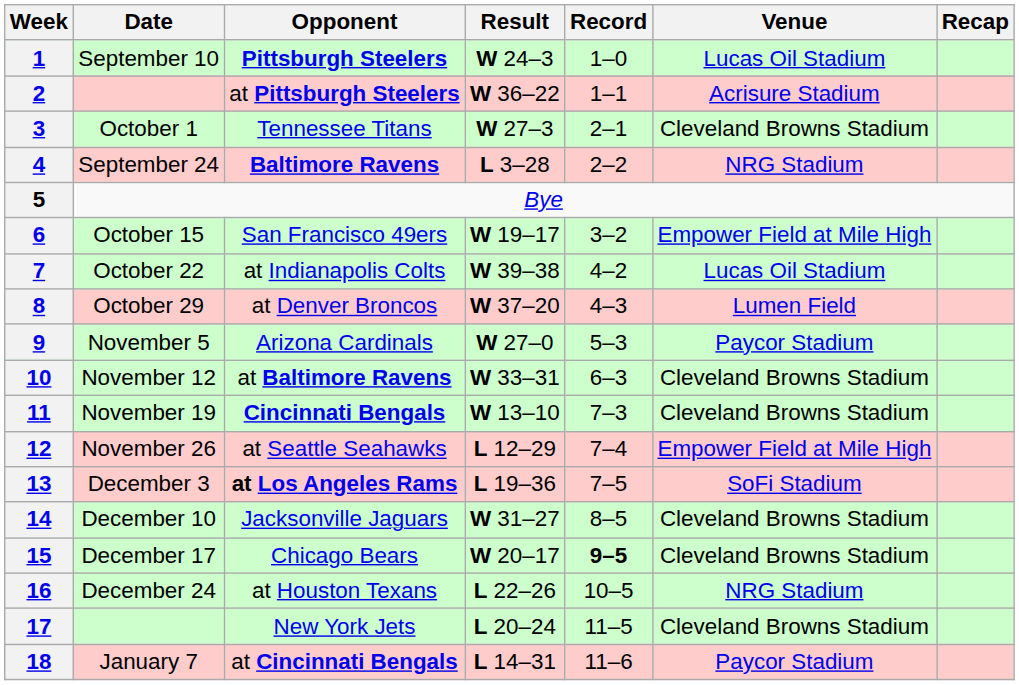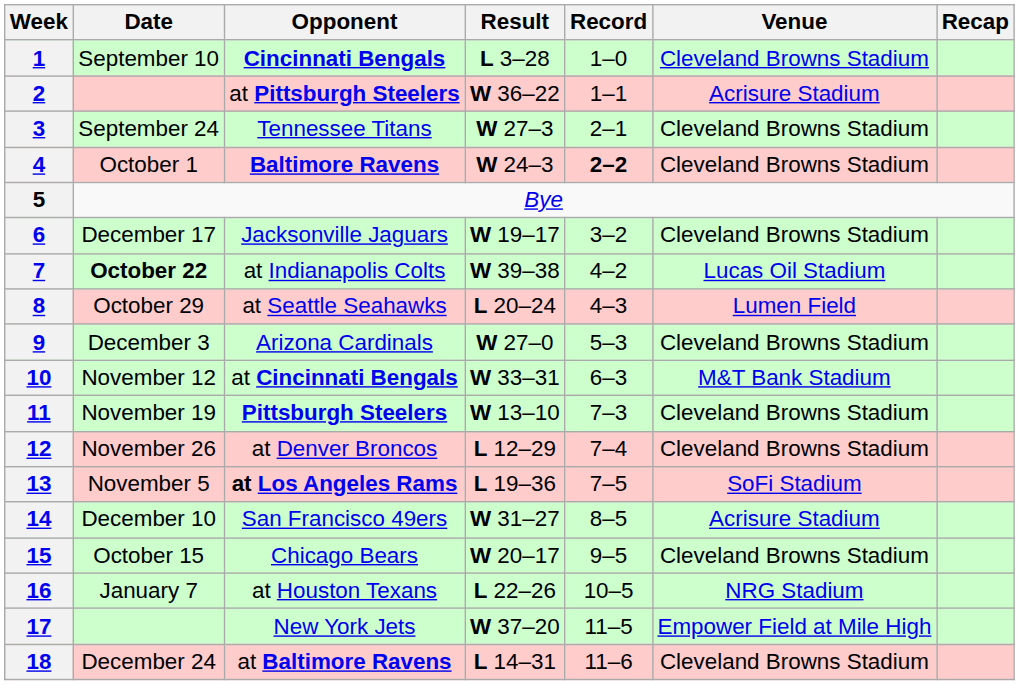(344, 57) Pittsburgh Steelers -> (345, 57) Cincinnati Bengals
(515, 57) W 24–3 -> (515, 57) L 3–28
(794, 57) Lucas Oil Stadium -> (794, 57) Cleveland Browns Stadium
(149, 128) October 1 -> (149, 128) September 24
(149, 164) September 24 -> (149, 164) October 1
(515, 164) L 3–28 -> (515, 164) W 24–3
(609, 164) normal -> (609, 164) bold
(794, 164) NRG Stadium -> (794, 164) Cleveland Browns Stadium
(149, 235) October 15 -> (149, 235) December 17
(344, 235) San Francisco 49ers -> (345, 235) Jacksonville Jaguars
(794, 235) Empower Field at Mile High -> (794, 235) Cleveland Browns Stadium
(149, 270) normal -> (149, 270) bold
(344, 306) at Denver Broncos -> (345, 306) at Seattle Seahawks
(515, 306) W 37–20 -> (515, 306) L 20–24
(149, 341) November 5 -> (149, 341) December 3
(794, 341) Paycor Stadium -> (794, 341) Cleveland Browns Stadium
(345, 377) at Baltimore Ravens -> (344, 377) at Cincinnati Bengals
(794, 377) Cleveland Browns Stadium -> (794, 377) M&T Bank Stadium
(345, 413) Cincinnati Bengals -> (344, 413) Pittsburgh Steelers
(345, 448) at Seattle Seahawks -> (344, 448) at Denver Broncos
(794, 448) Empower Field at Mile High -> (794, 448) Cleveland Browns Stadium
(149, 484) December 3 -> (149, 484) November 5
(345, 519) Jacksonville Jaguars -> (344, 519) San Francisco 49ers
(794, 519) Cleveland Browns Stadium -> (794, 519) Acrisure Stadium
(149, 555) December 17 -> (149, 555) October 15
(609, 555) bold -> (609, 555) normal
(149, 590) December 24 -> (149, 590) January 7
(515, 626) L 20–24 -> (515, 626) W 37–20
(794, 626) Cleveland Browns Stadium -> (794, 626) Empower Field at Mile High
(149, 661) January 7 -> (149, 661) December 24
(344, 661) at Cincinnati Bengals -> (345, 661) at Baltimore Ravens
(794, 661) Paycor Stadium -> (794, 661) Cleveland Browns Stadium
